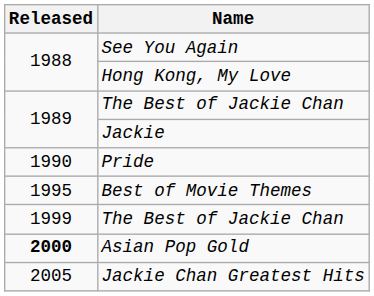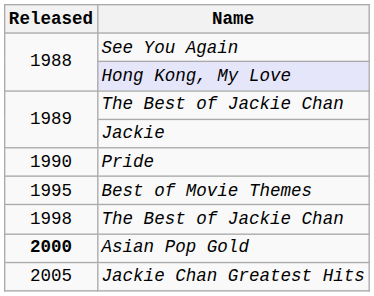(196, 76) no background -> (196, 76) lavender background
(51, 219) 1999 -> (51, 219) 1998
